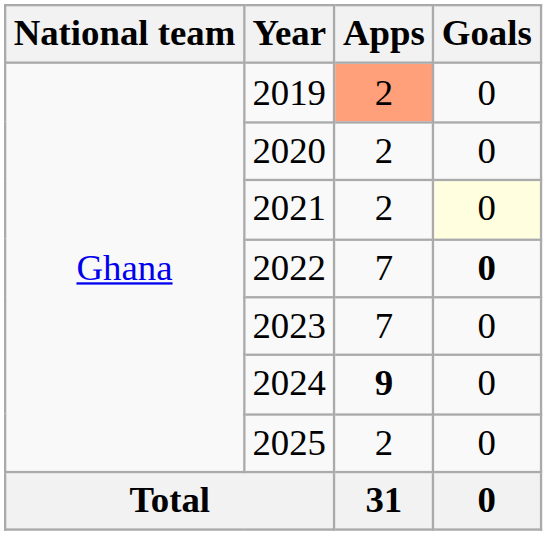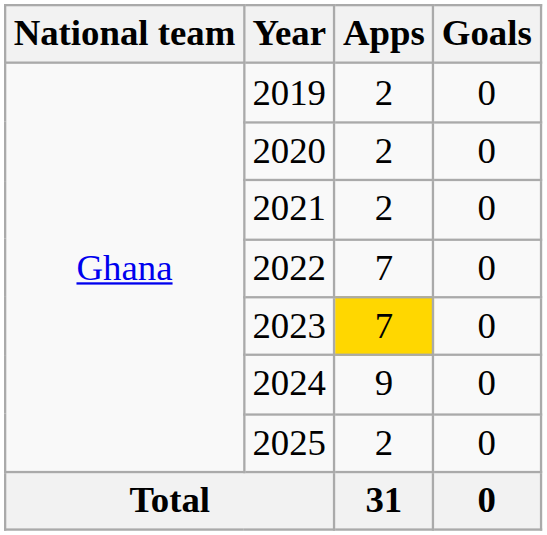(384, 92) lightsalmon background -> (384, 92) no background
(487, 208) lightyellow background -> (487, 208) no background
(487, 267) bold -> (487, 267) normal
(384, 325) no background -> (384, 325) gold background
(384, 383) bold -> (384, 383) normal
